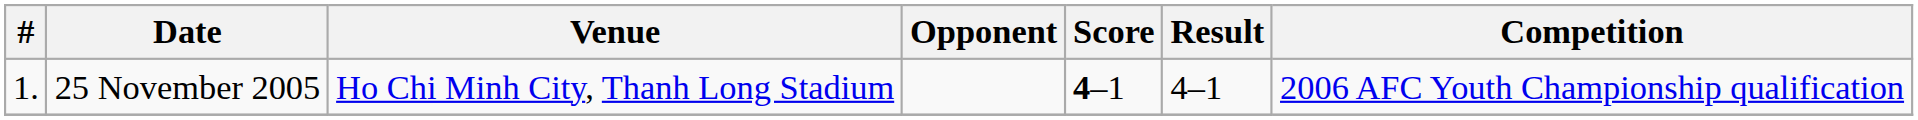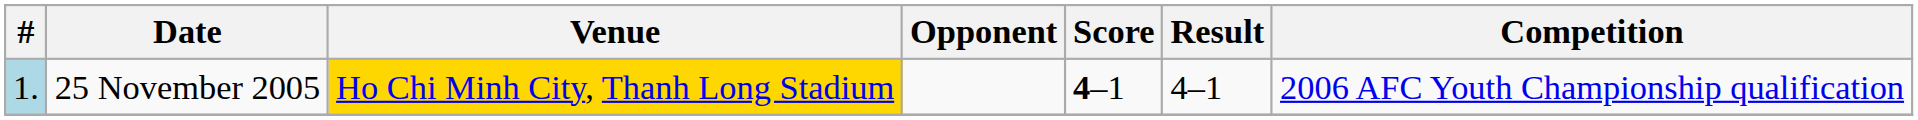(26, 86) no background -> (26, 86) lightblue background
(615, 86) no background -> (615, 86) gold background
